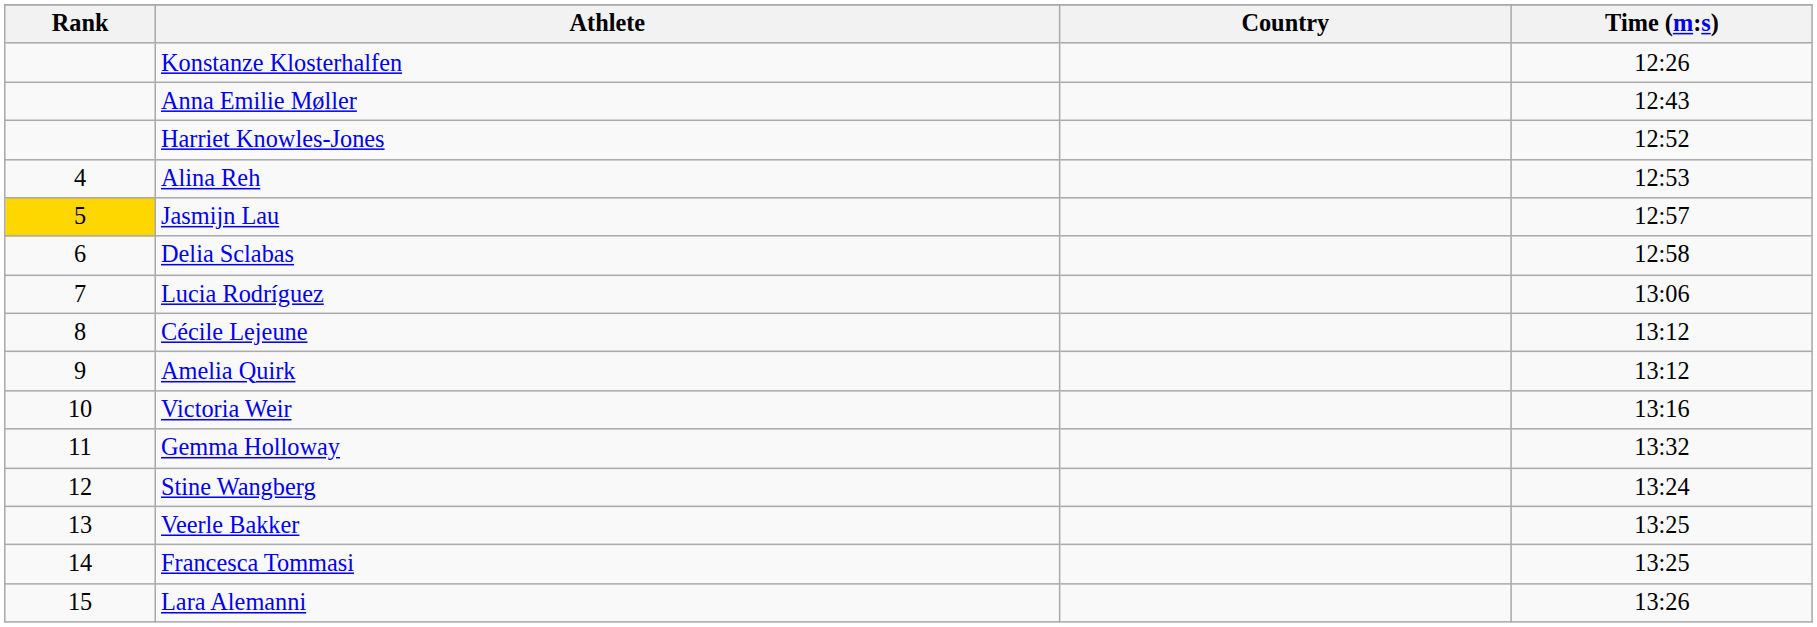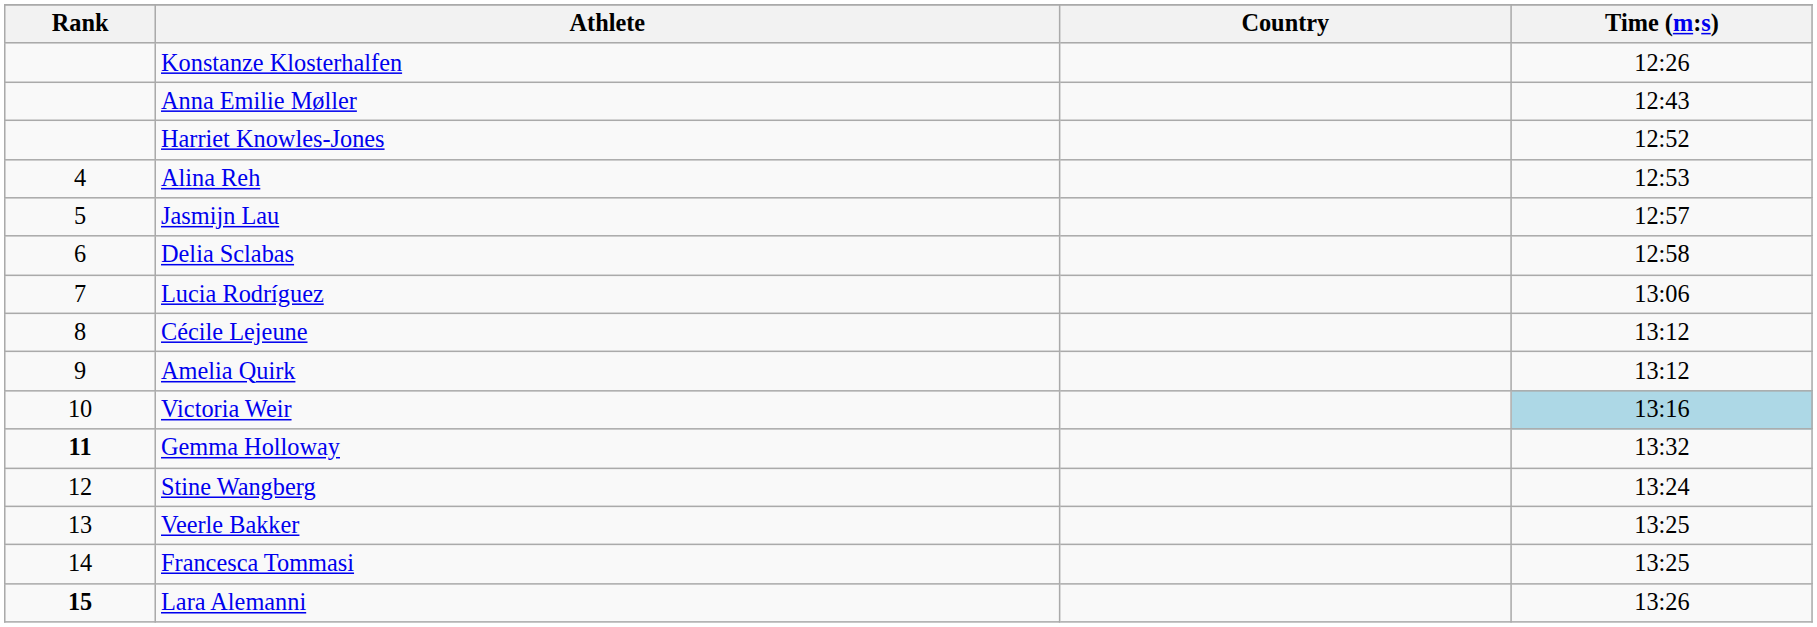(80, 216) gold background -> (80, 216) no background
(1662, 409) no background -> (1662, 409) lightblue background
(80, 448) normal -> (80, 448) bold
(80, 602) normal -> (80, 602) bold
